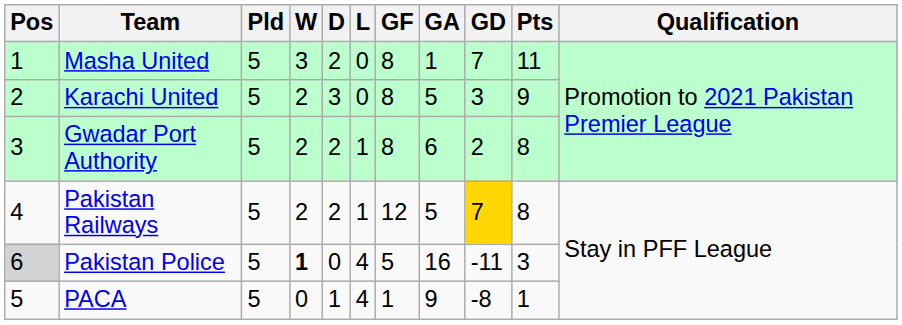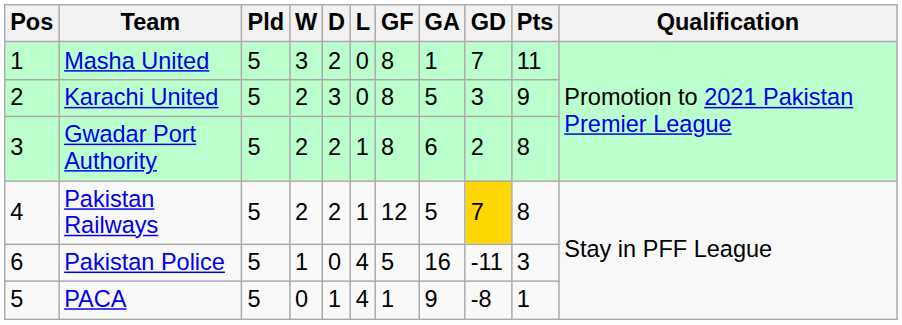(17, 262) lightgrey background -> (17, 262) no background
(302, 262) bold -> (302, 262) normal
